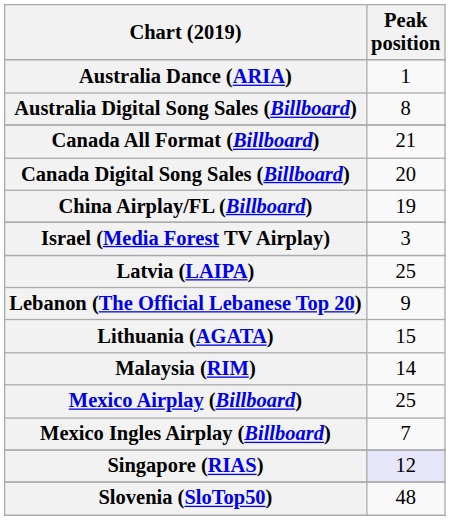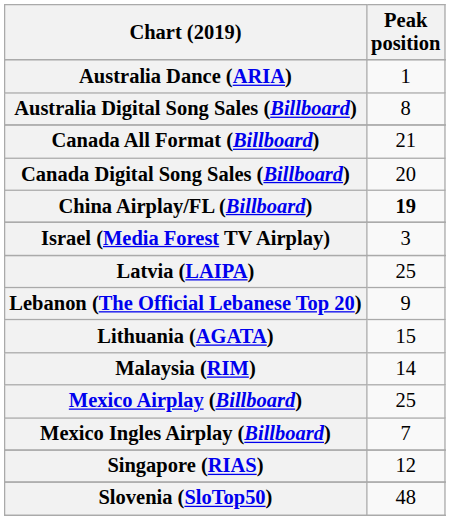(406, 206) normal -> (406, 206) bold
(406, 466) lavender background -> (406, 466) no background
